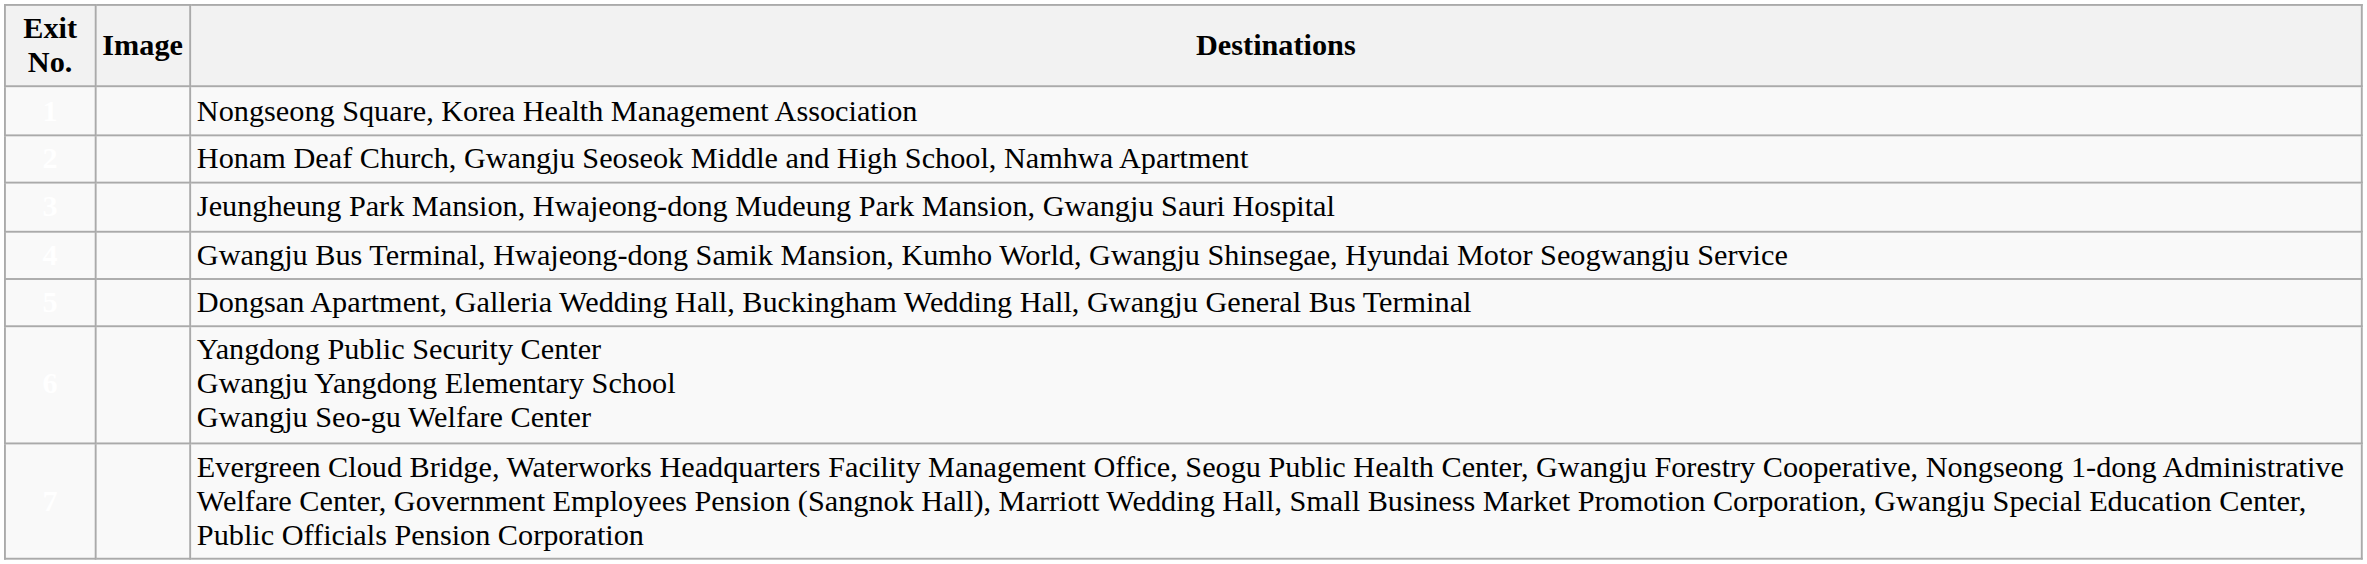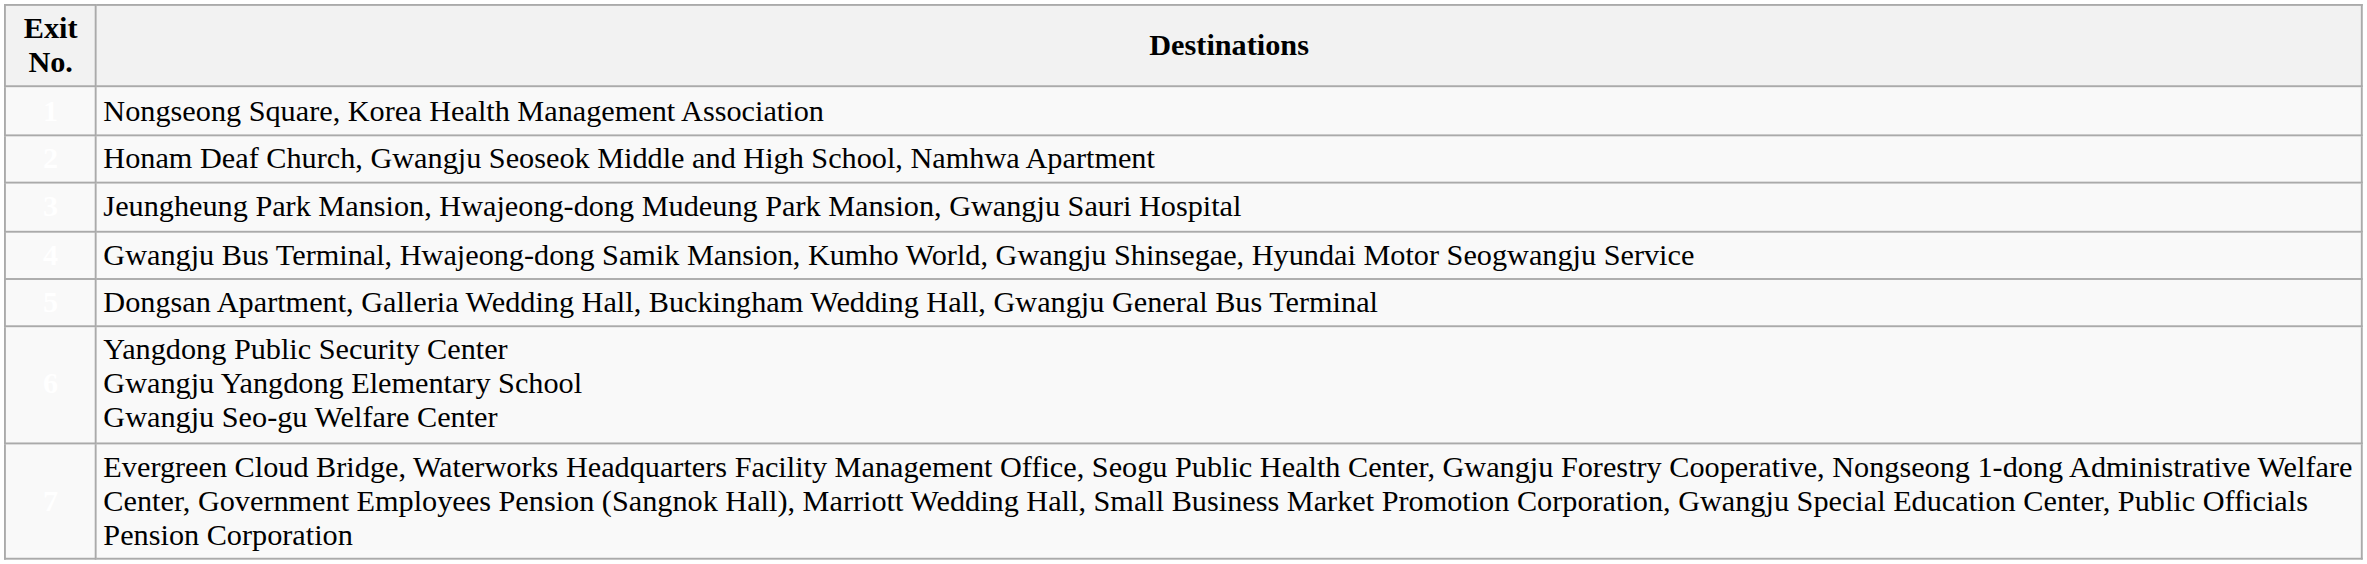- column: (143, 45)
